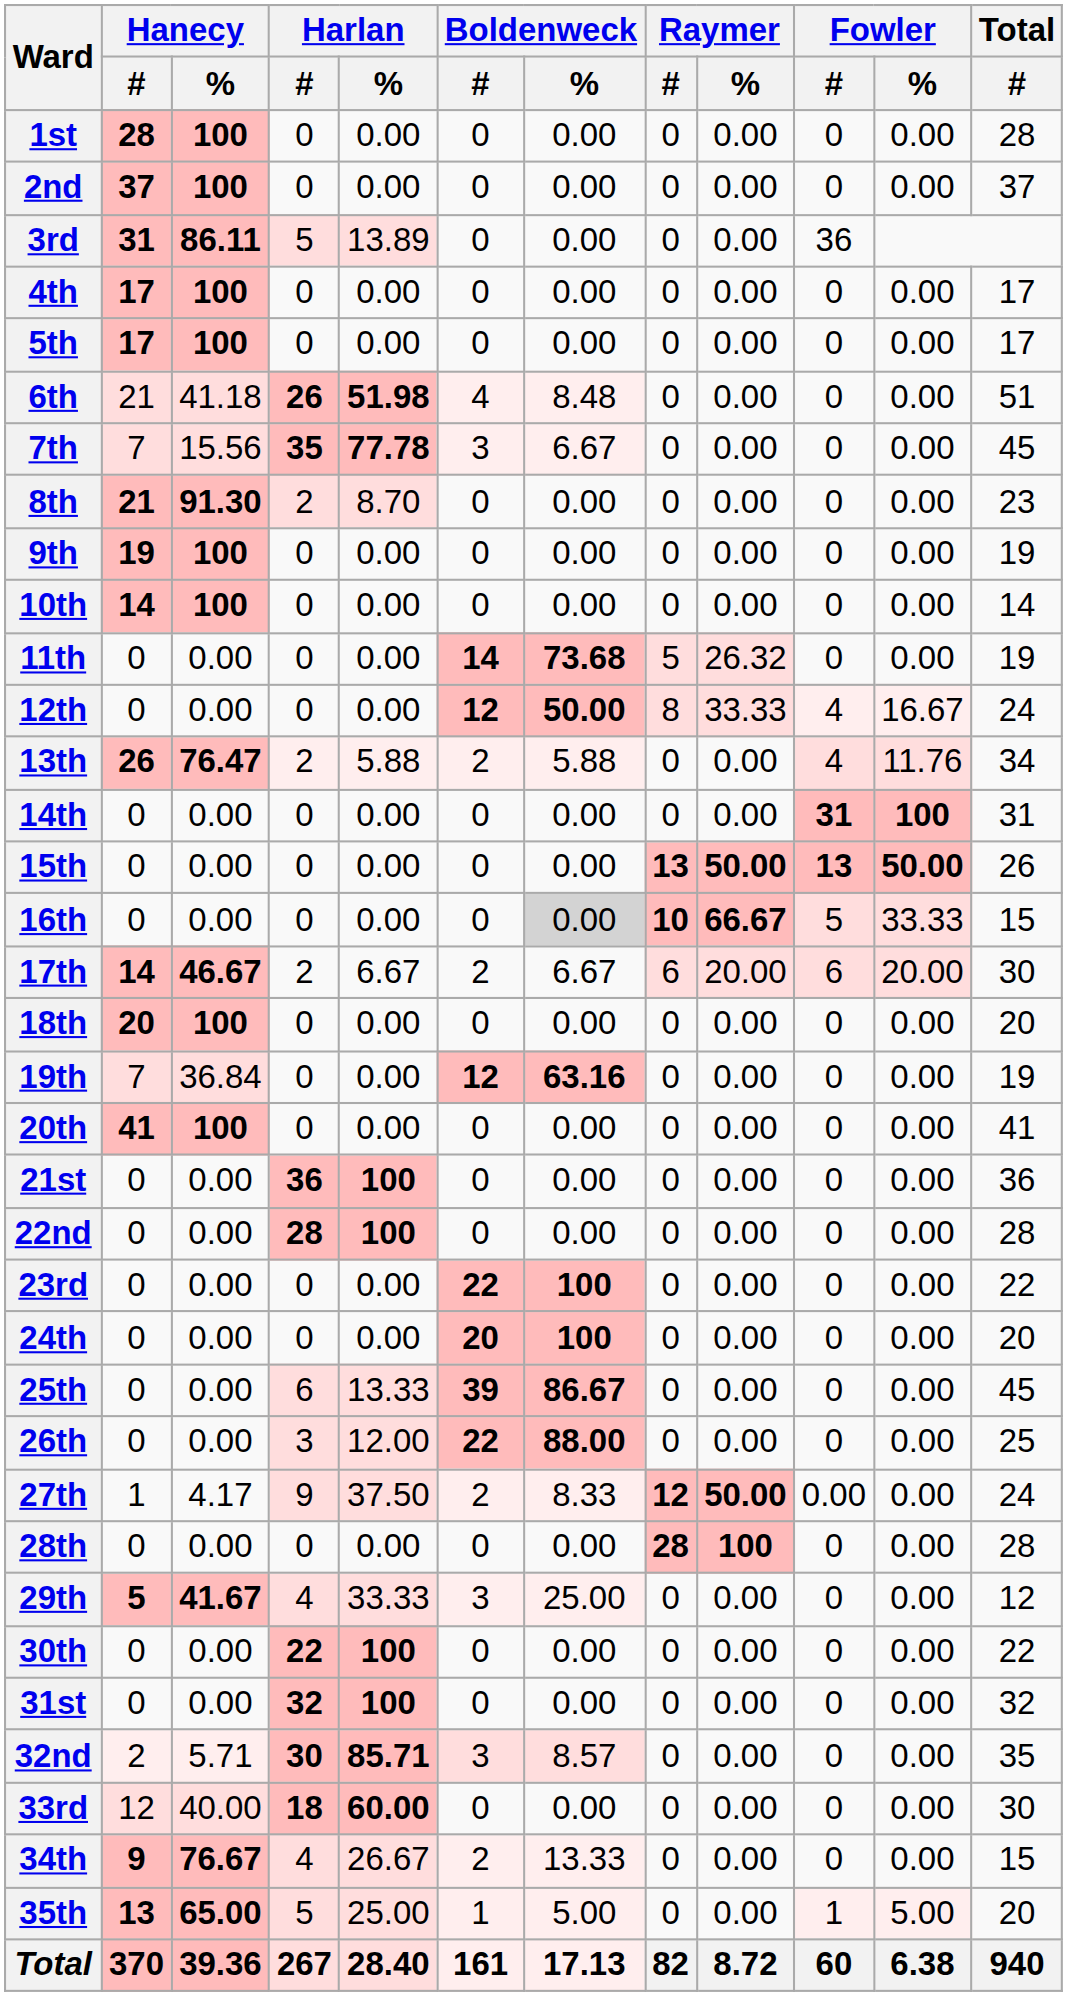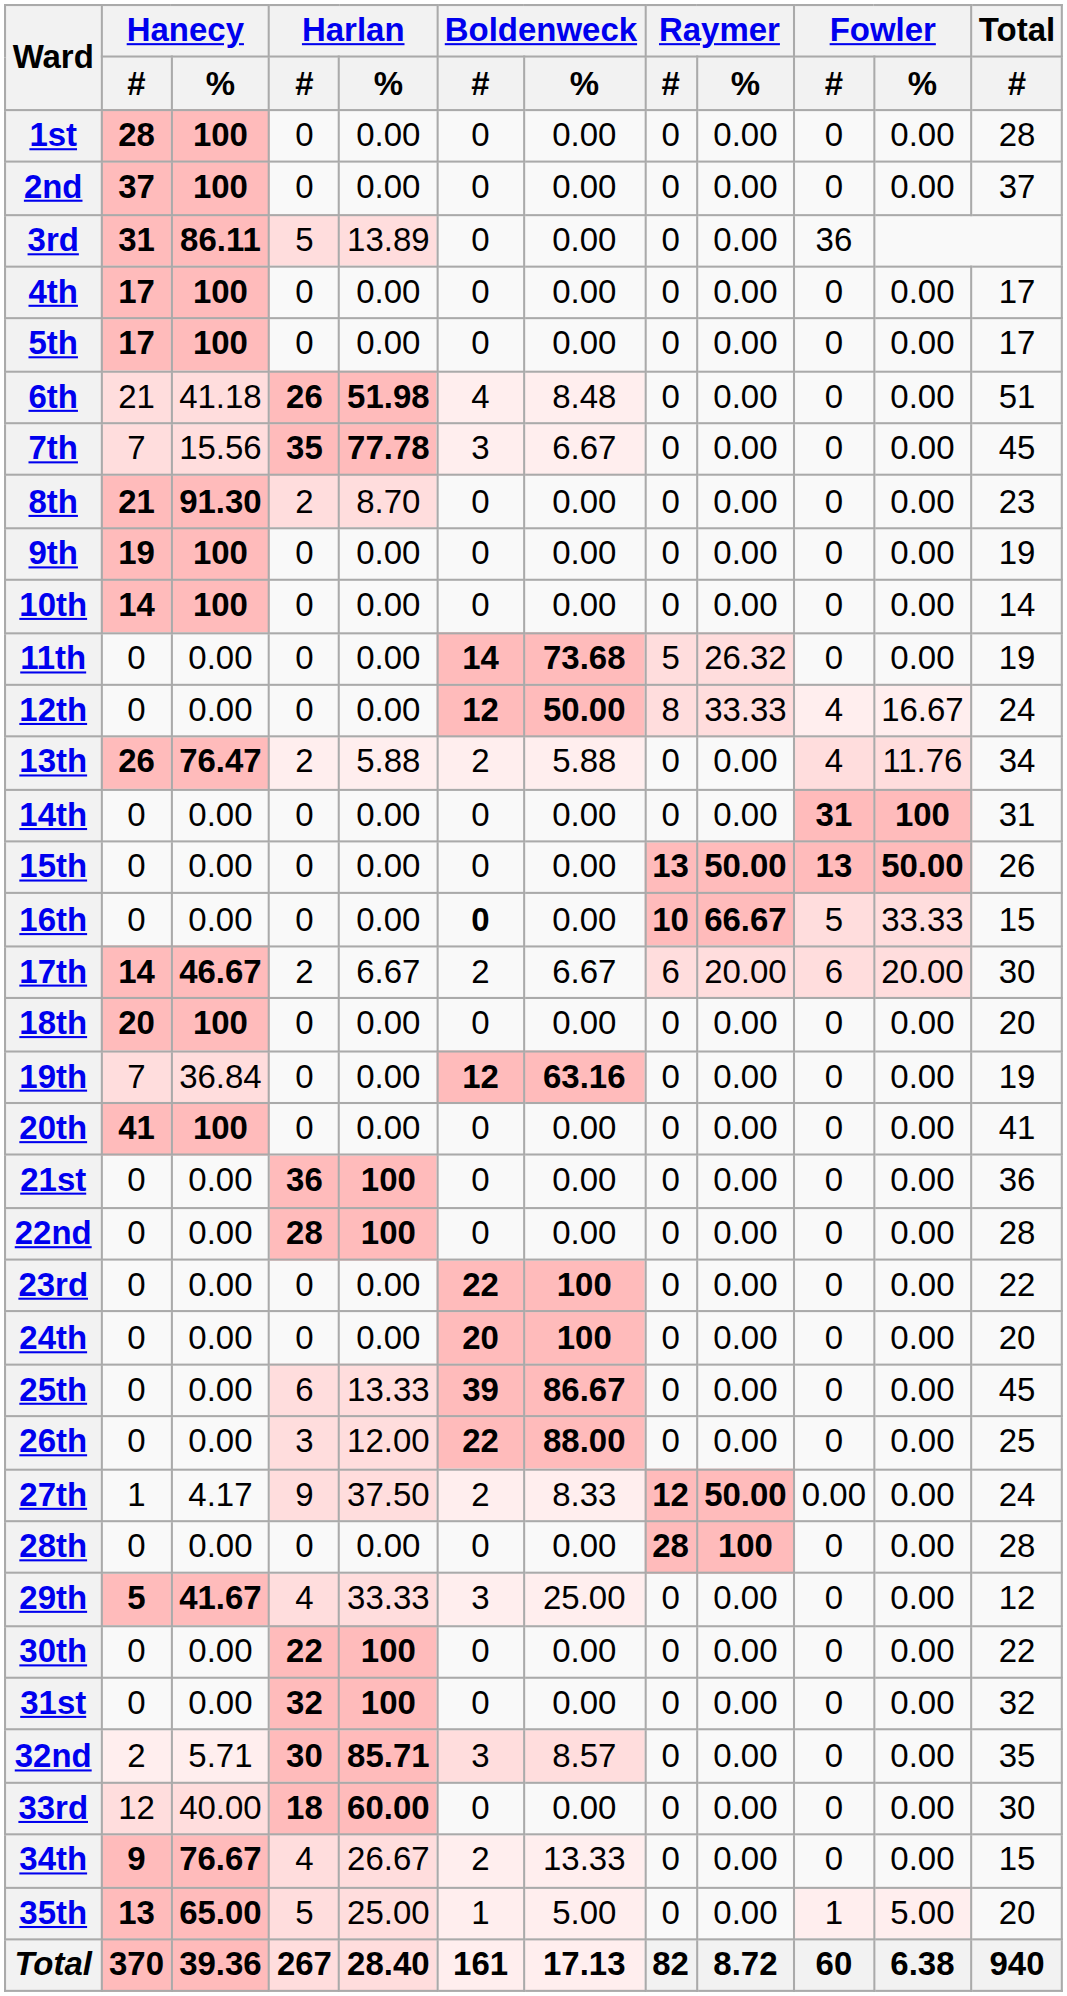(481, 919) normal -> (481, 919) bold
(584, 919) lightgrey background -> (584, 919) no background
